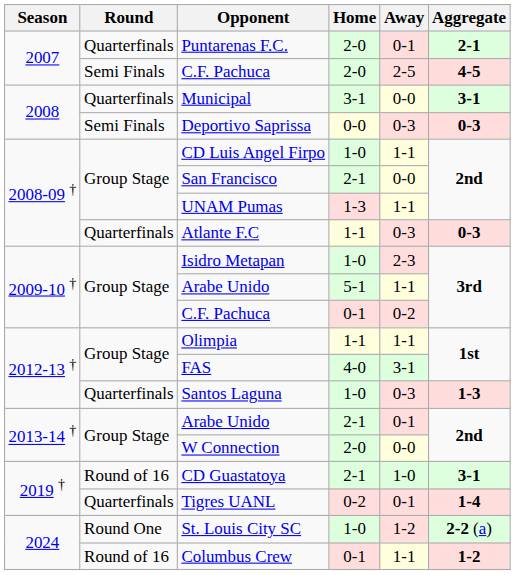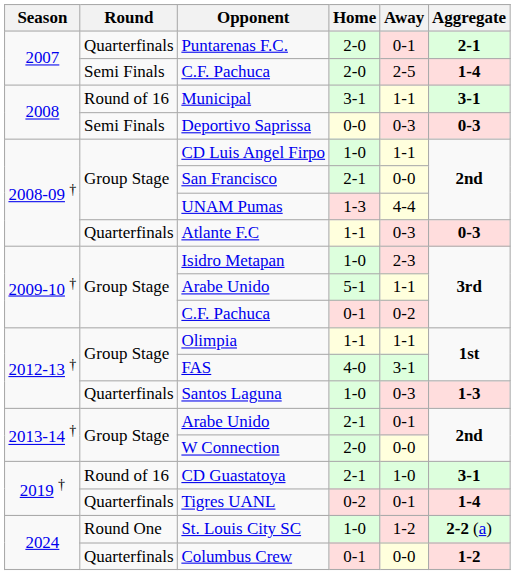(469, 71) 4-5 -> (469, 71) 1-4
(129, 98) Quarterfinals -> (126, 98) Round of 16
(404, 98) 0-0 -> (404, 98) 1-1
(404, 206) 1-1 -> (404, 206) 4-4
(126, 555) Round of 16 -> (129, 555) Quarterfinals
(404, 555) 1-1 -> (404, 555) 0-0
